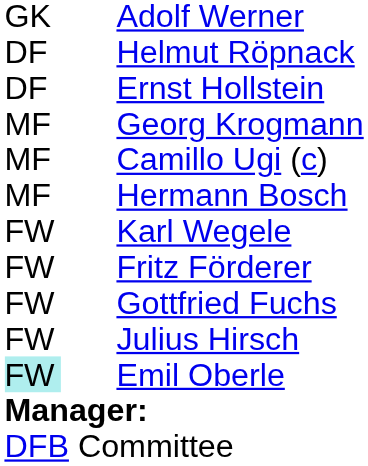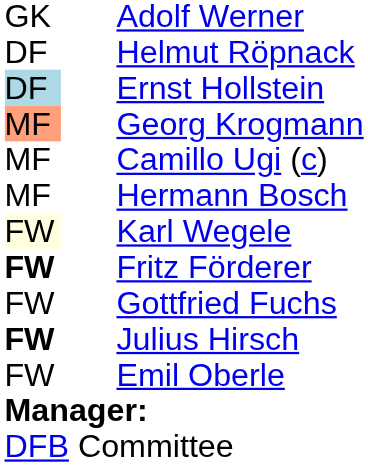(26, 88) no background -> (26, 88) lightblue background
(28, 123) no background -> (28, 123) lightsalmon background
(29, 231) no background -> (29, 231) lightyellow background
(29, 267) normal -> (29, 267) bold
(29, 338) normal -> (29, 338) bold
(29, 374) paleturquoise background -> (29, 374) no background
